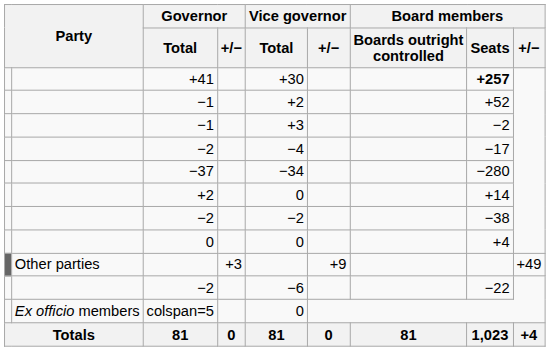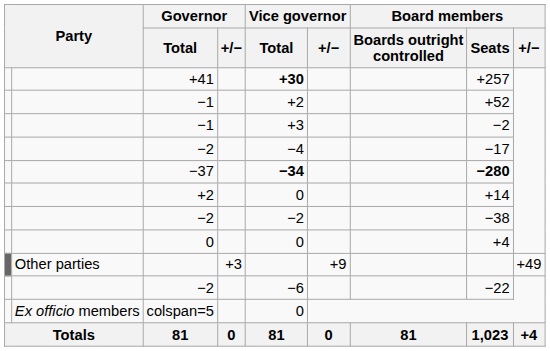(291, 79) normal -> (291, 79) bold
(493, 79) bold -> (493, 79) normal
(291, 172) normal -> (291, 172) bold
(493, 172) normal -> (493, 172) bold
